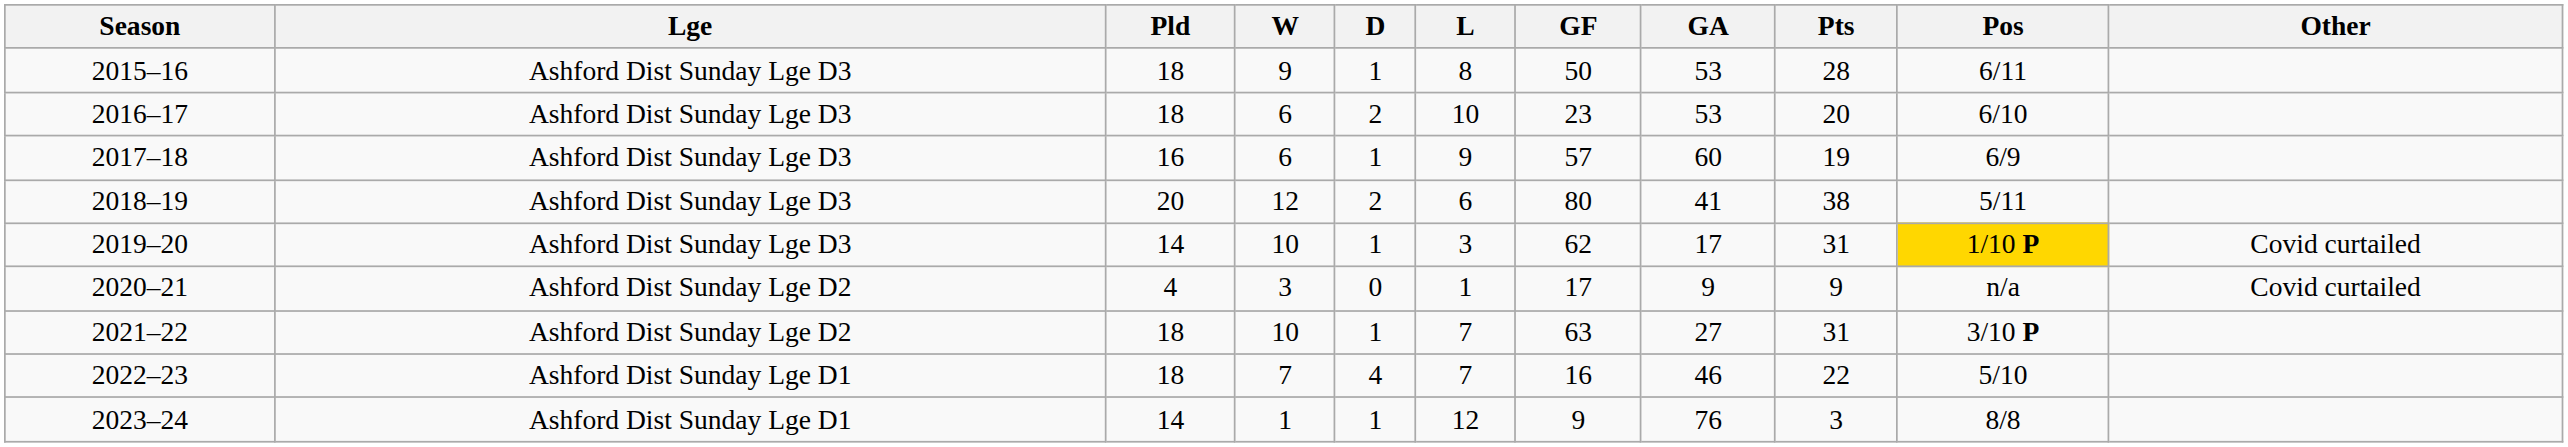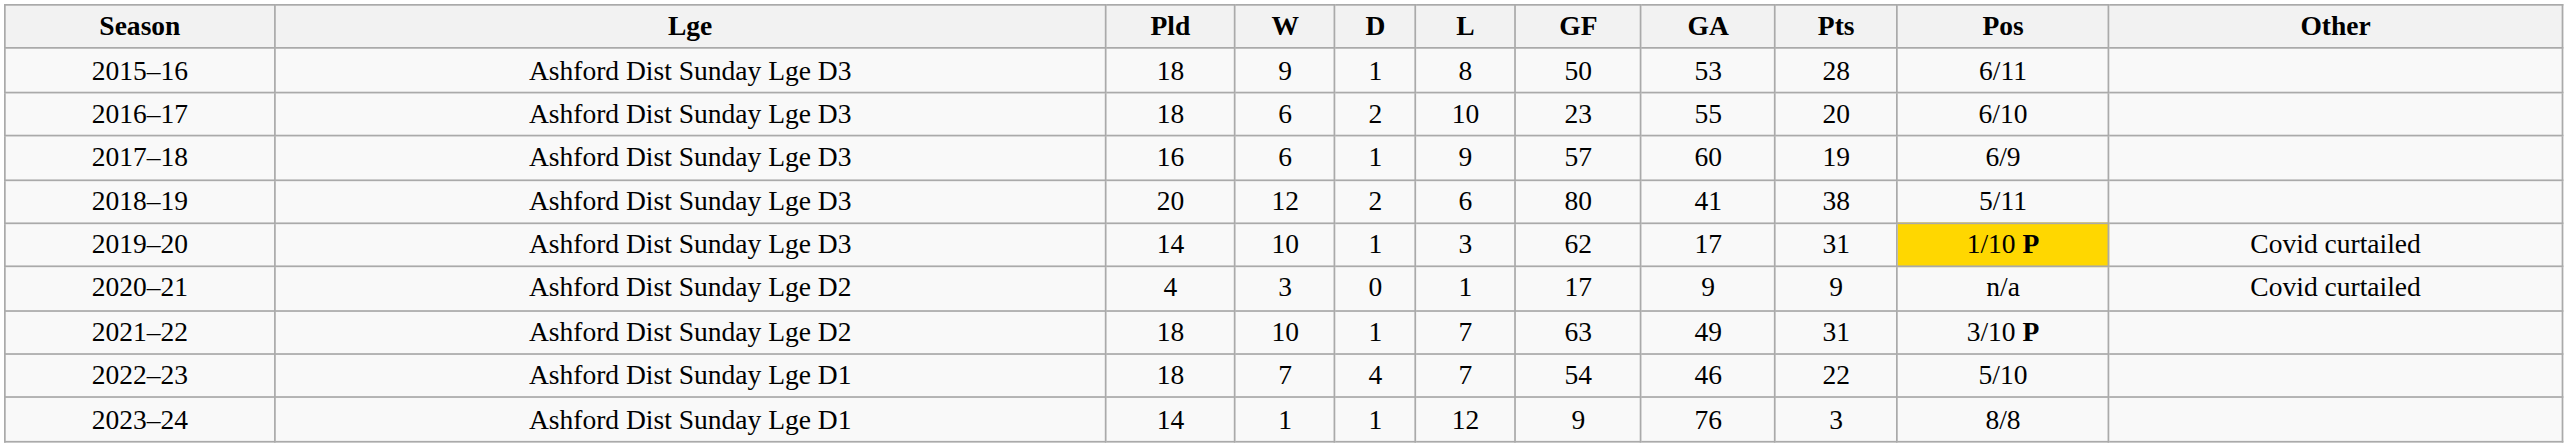(1708, 113) 53 -> (1708, 113) 55
(1708, 331) 27 -> (1708, 331) 49
(1578, 375) 16 -> (1578, 375) 54
